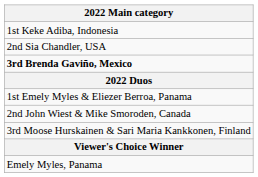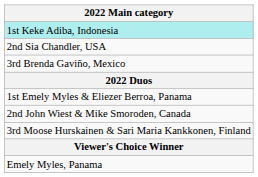(62, 30) no background -> (62, 30) paleturquoise background
(69, 63) bold -> (66, 63) normal
